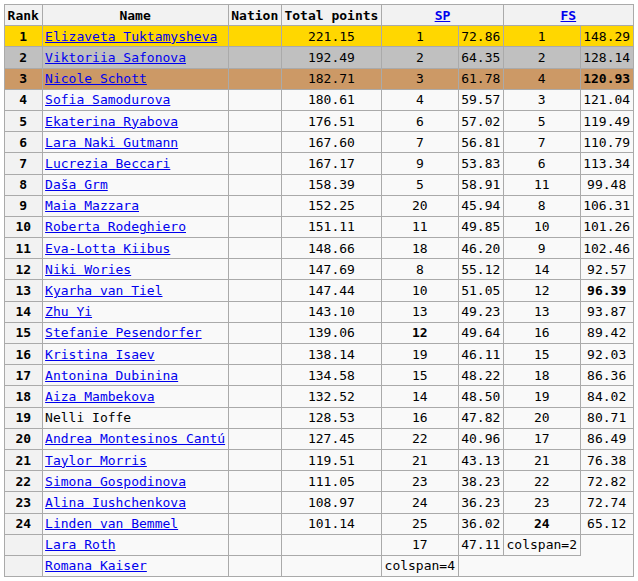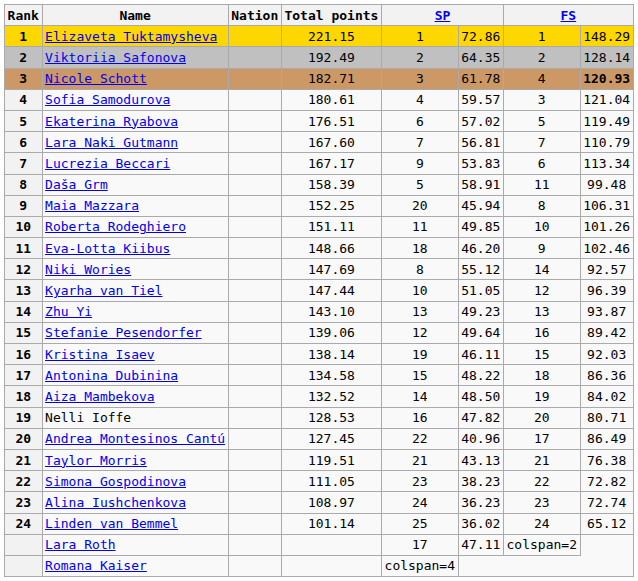(607, 291) bold -> (607, 291) normal
(420, 333) bold -> (420, 333) normal
(542, 524) bold -> (542, 524) normal
